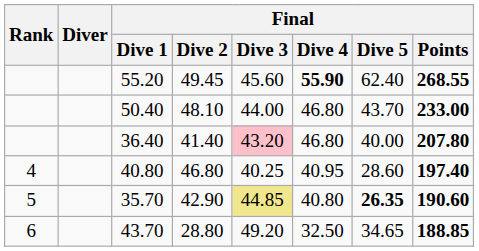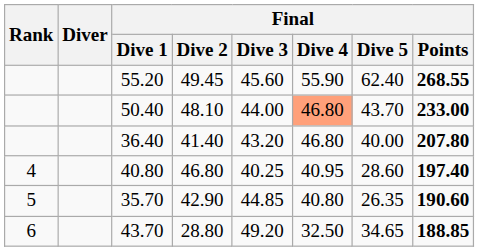(322, 79) bold -> (322, 79) normal
(322, 110) no background -> (322, 110) lightsalmon background
(262, 140) pink background -> (262, 140) no background
(262, 200) khaki background -> (262, 200) no background
(382, 200) bold -> (382, 200) normal
